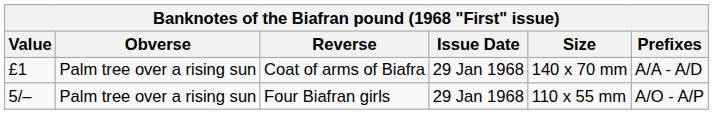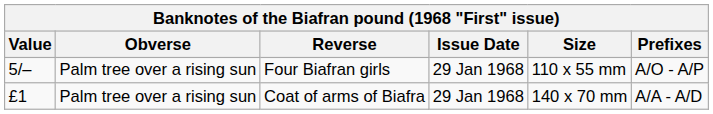rows swapped: (327, 97) <-> (345, 70)
